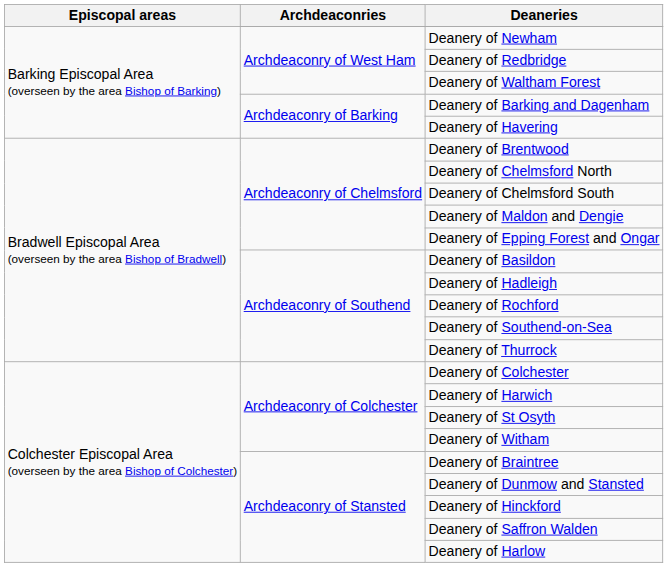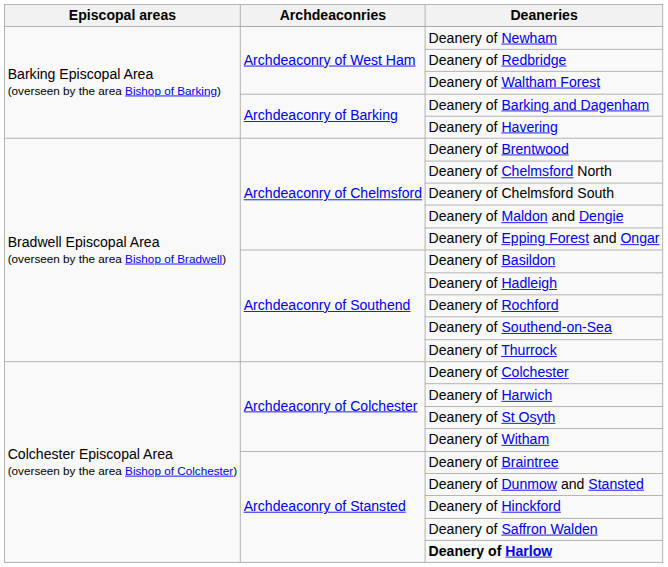(487, 551) normal -> (490, 551) bold
